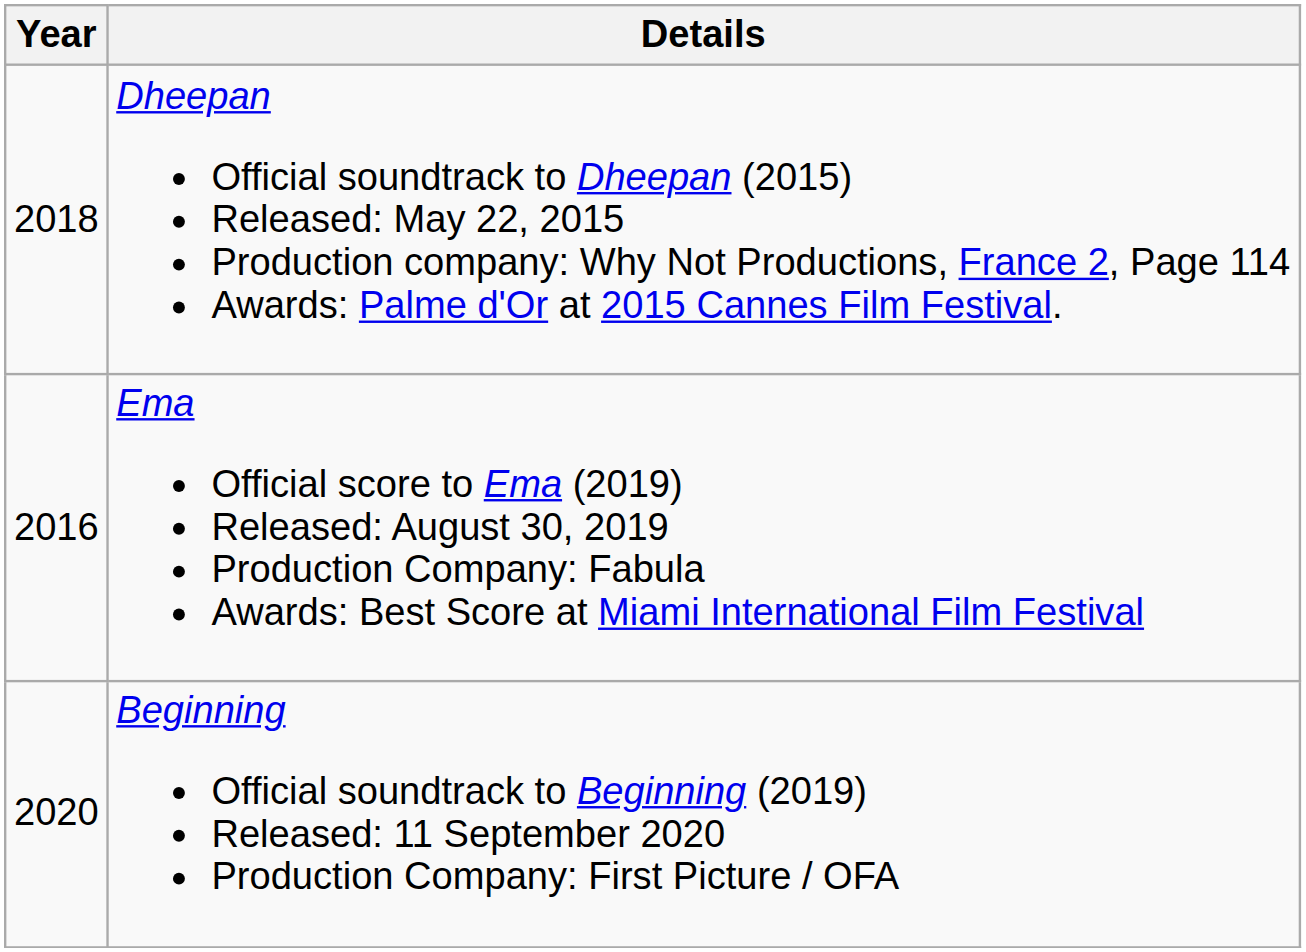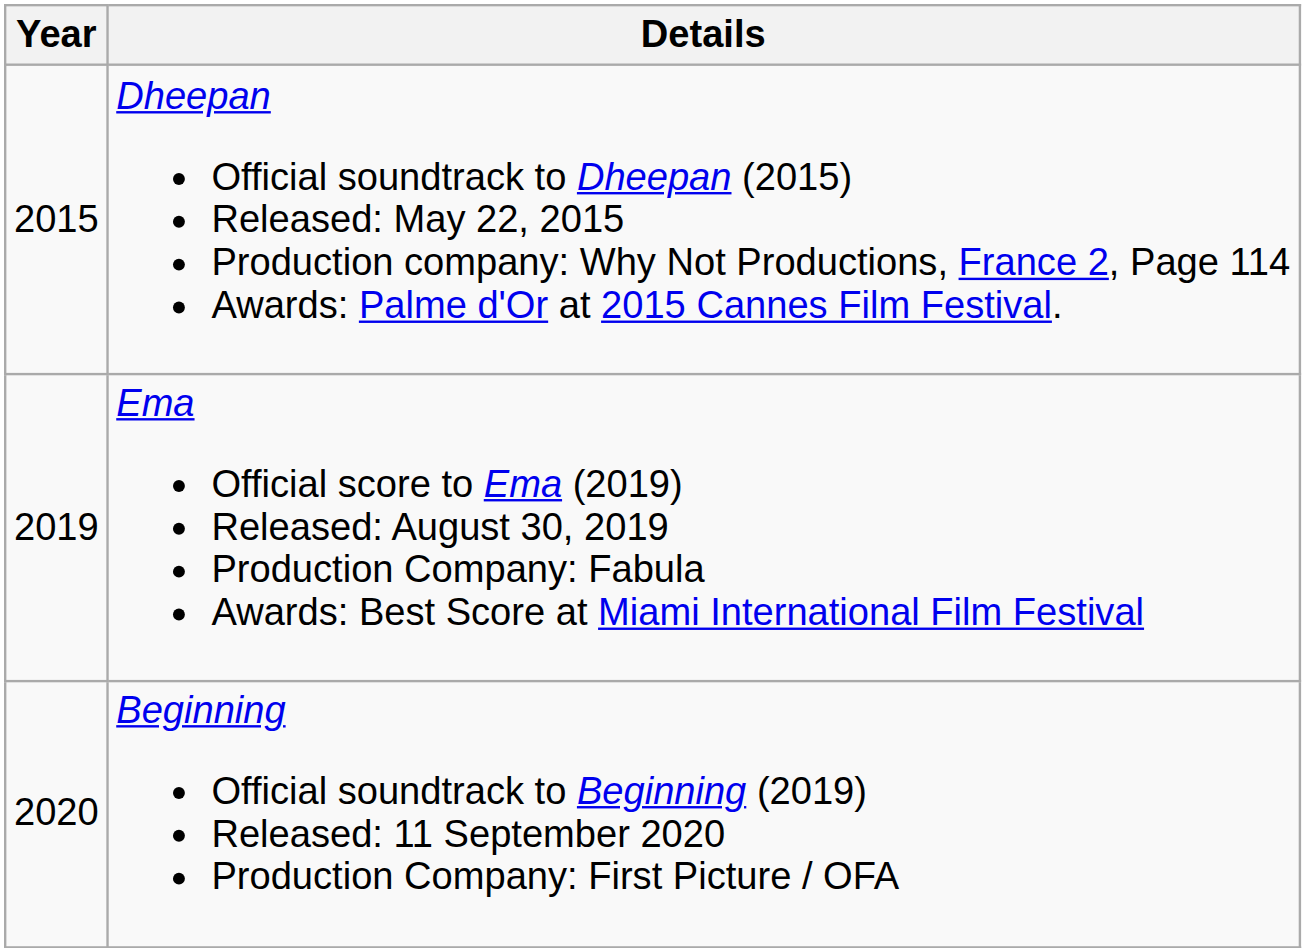(56, 218) 2018 -> (56, 218) 2015
(56, 526) 2016 -> (56, 526) 2019
